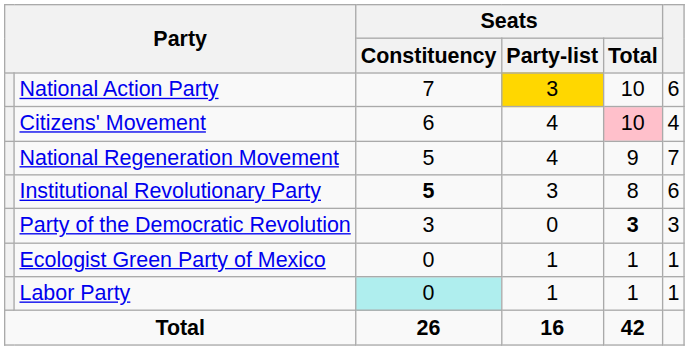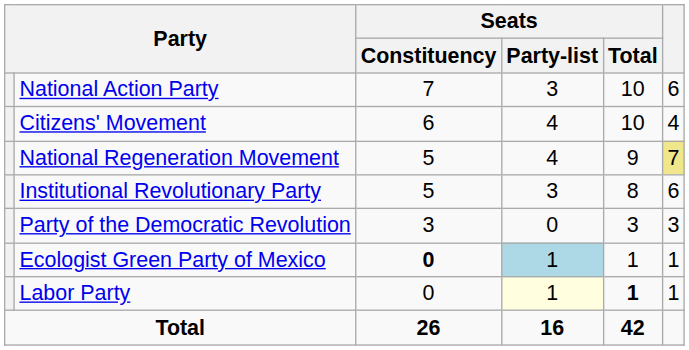(552, 89) gold background -> (552, 89) no background
(633, 123) pink background -> (633, 123) no background
(673, 157) no background -> (673, 157) khaki background
(429, 191) bold -> (429, 191) normal
(633, 225) bold -> (633, 225) normal
(429, 259) normal -> (429, 259) bold
(552, 259) no background -> (552, 259) lightblue background
(429, 293) paleturquoise background -> (429, 293) no background
(552, 293) no background -> (552, 293) lightyellow background
(633, 293) normal -> (633, 293) bold
